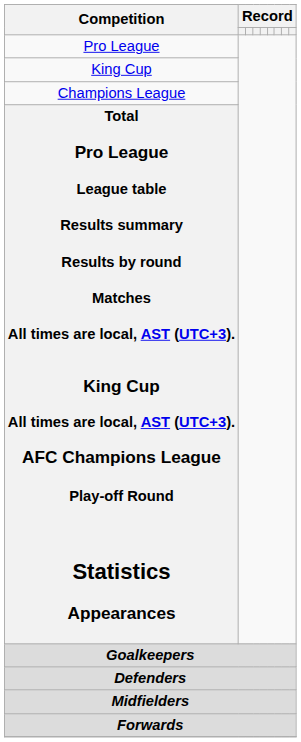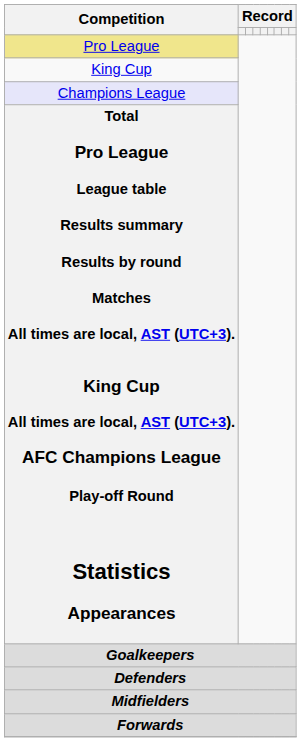(121, 46) no background -> (121, 46) khaki background
(121, 92) no background -> (121, 92) lavender background
